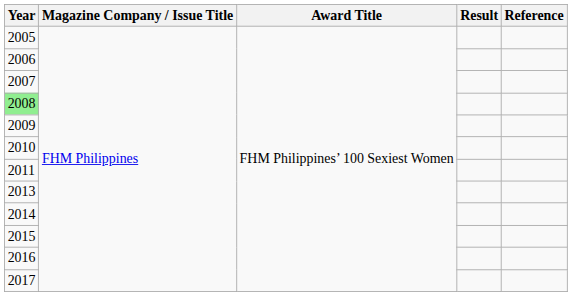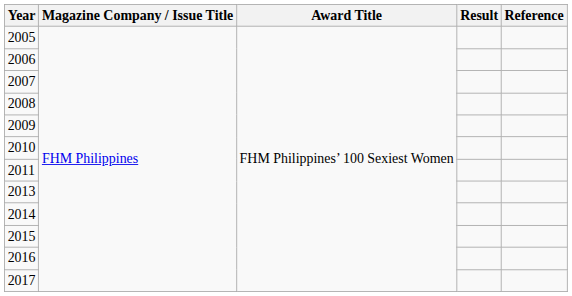(22, 103) lightgreen background -> (22, 103) no background
